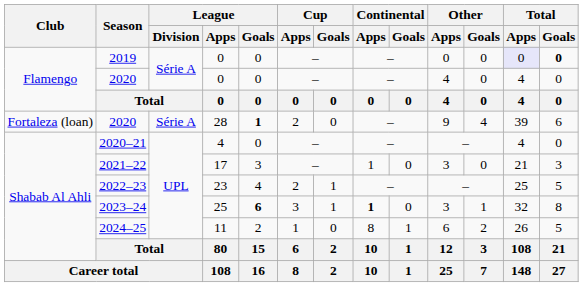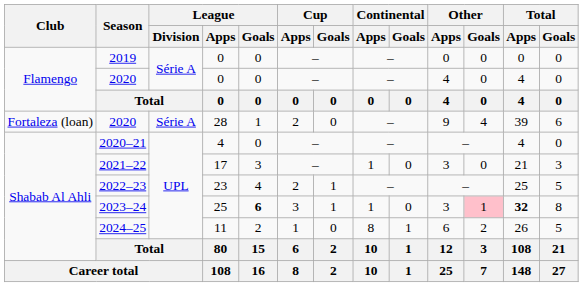(521, 57) lavender background -> (521, 57) no background
(559, 57) bold -> (559, 57) normal
(258, 121) bold -> (258, 121) normal
(371, 206) bold -> (371, 206) normal
(484, 206) no background -> (484, 206) pink background
(521, 206) normal -> (521, 206) bold
